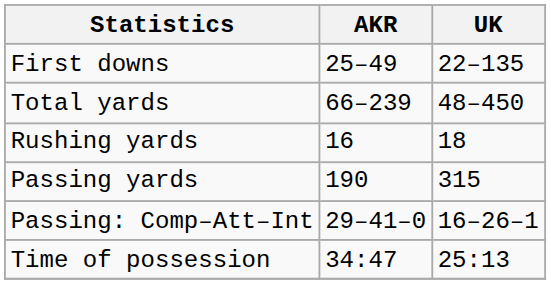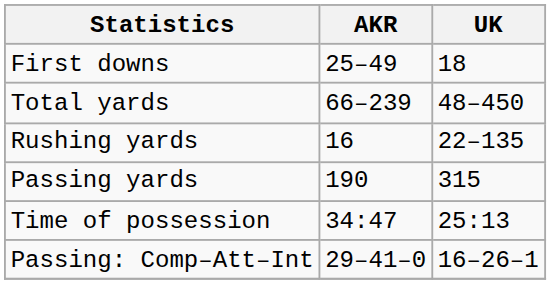(481, 64) 22–135 -> (452, 64) 18
(452, 142) 18 -> (481, 142) 22–135
rows swapped: (162, 221) <-> (141, 260)
